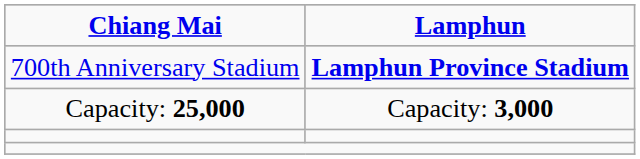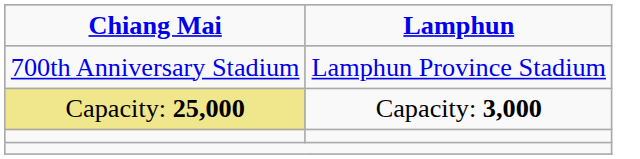(470, 66) bold -> (459, 66) normal
(155, 108) no background -> (155, 108) khaki background
